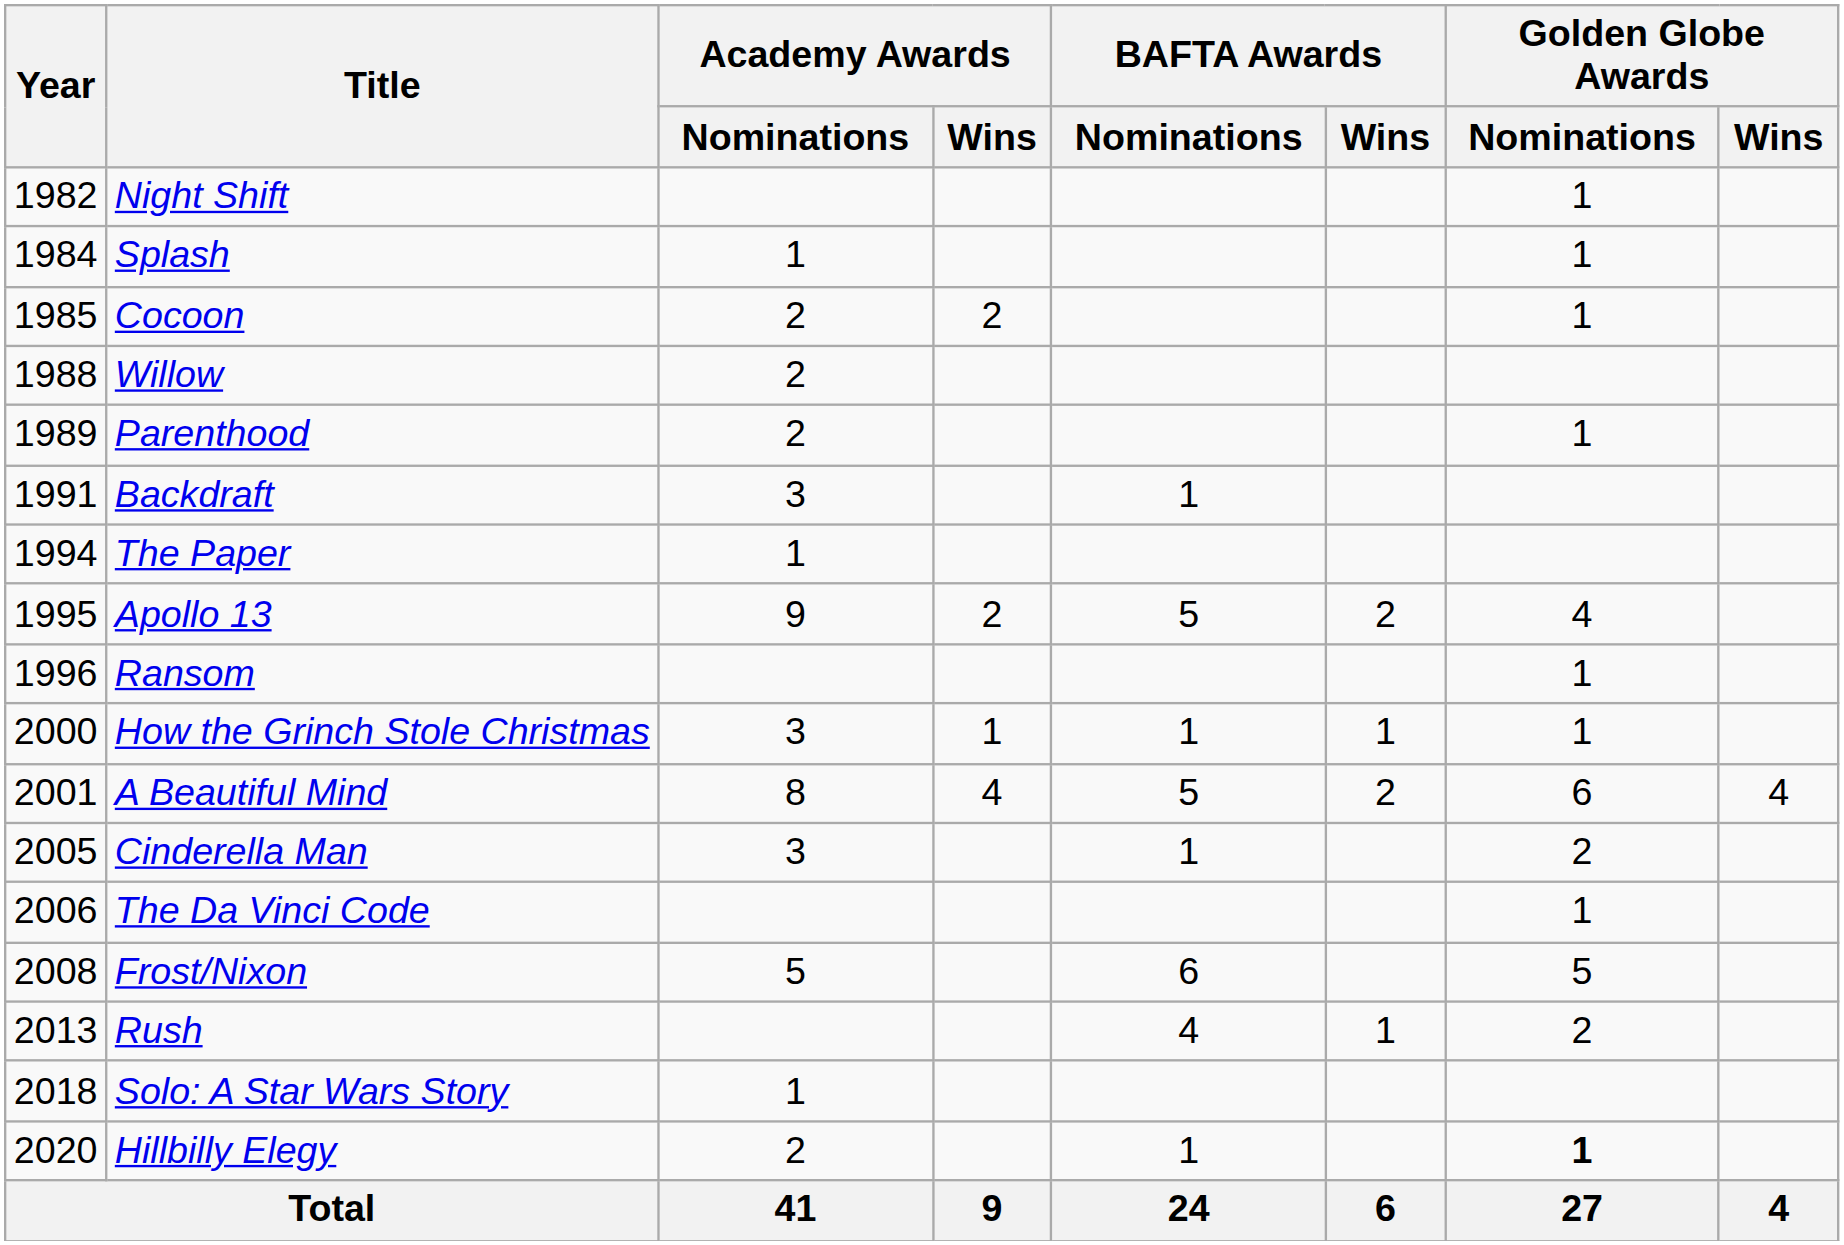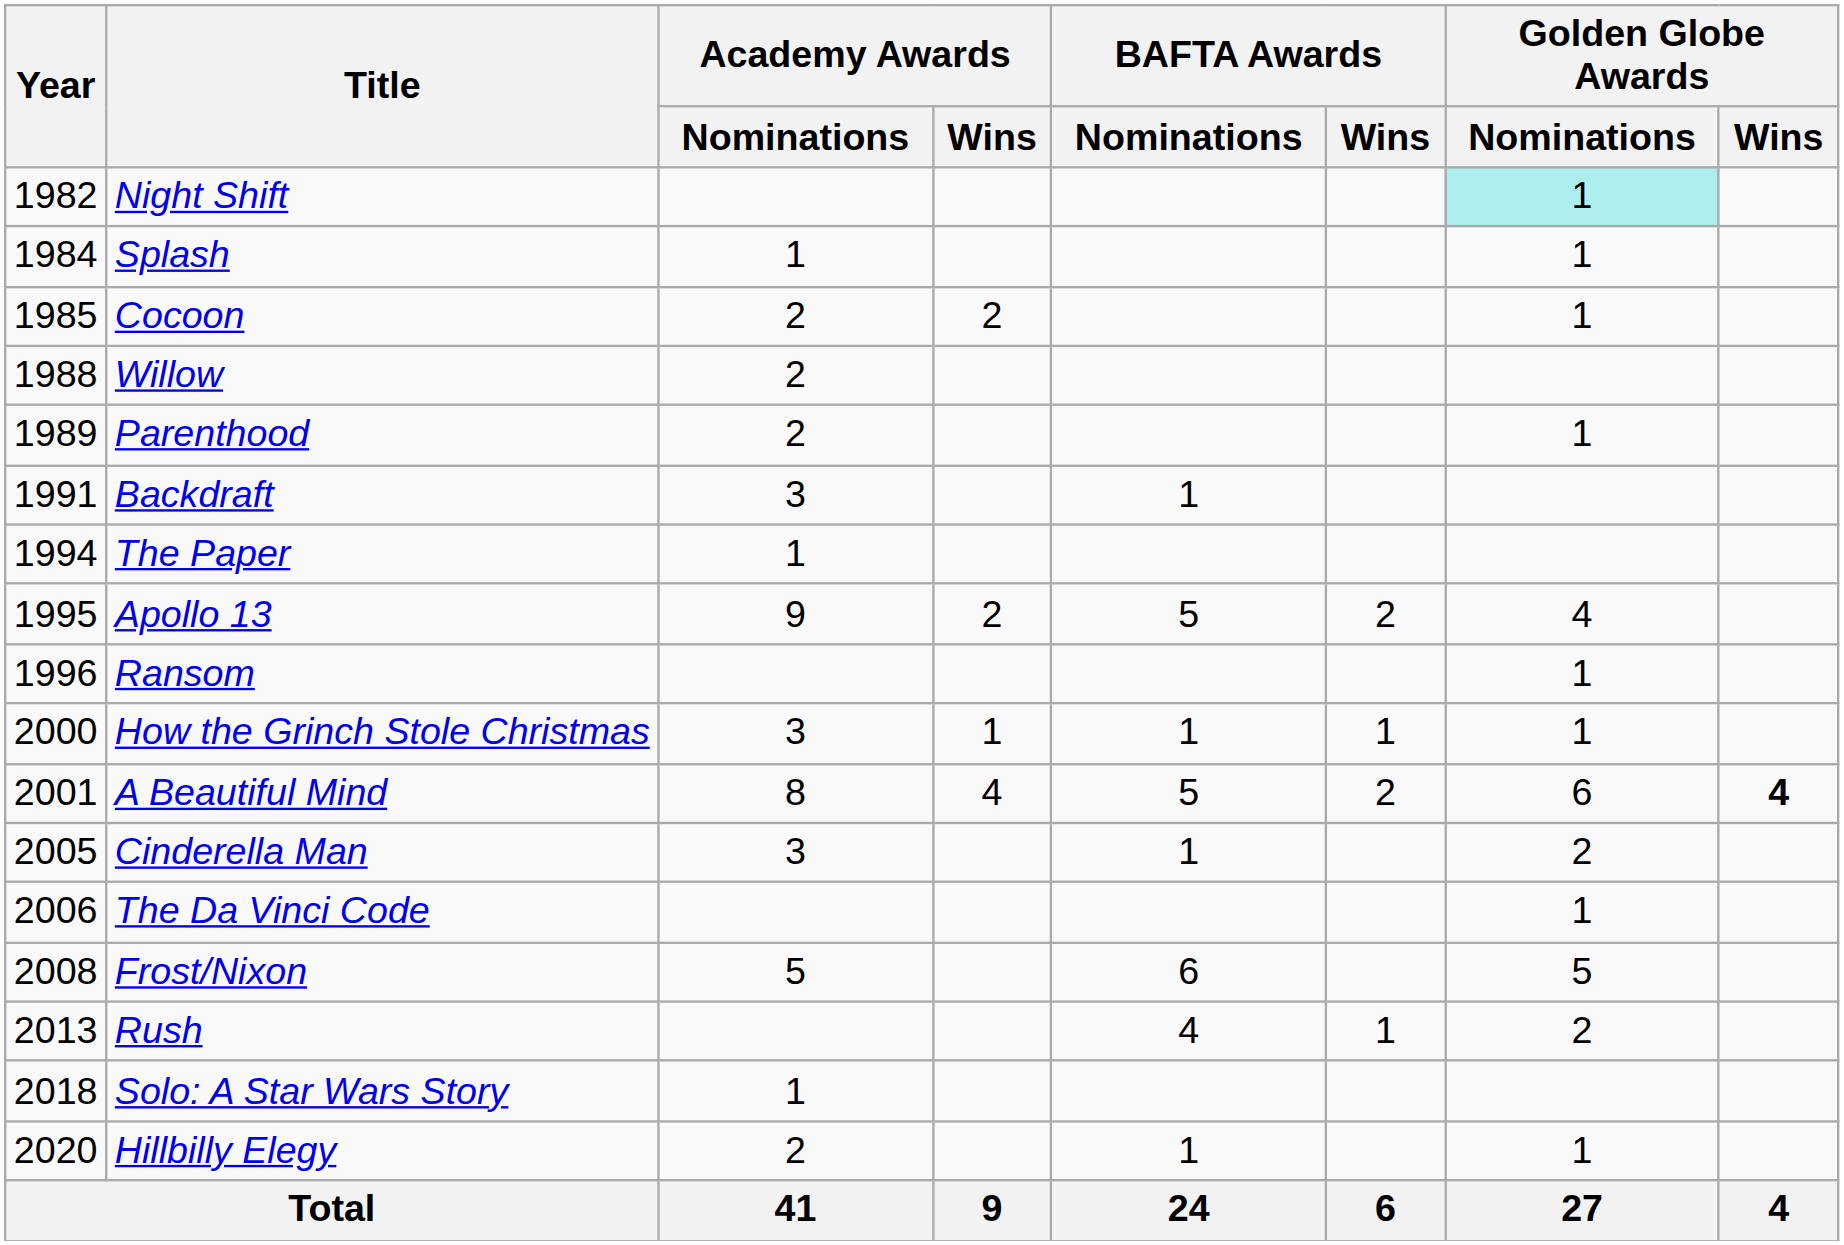(1582, 195) no background -> (1582, 195) paleturquoise background
(1779, 792) normal -> (1779, 792) bold
(1582, 1149) bold -> (1582, 1149) normal
